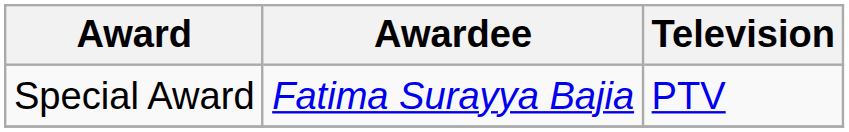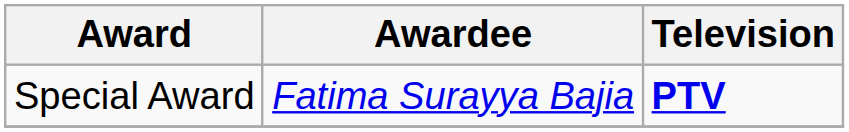(689, 95) normal -> (689, 95) bold
